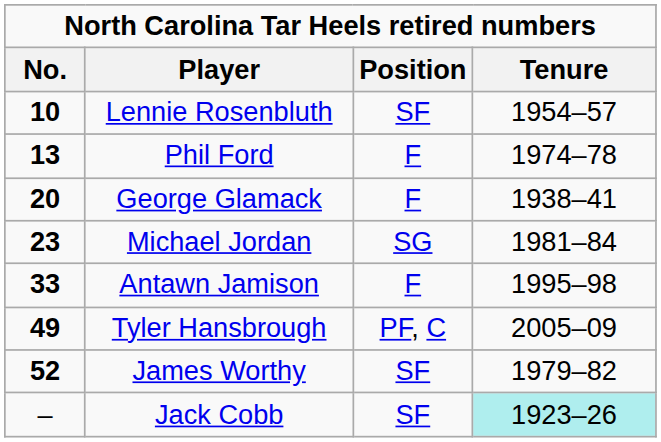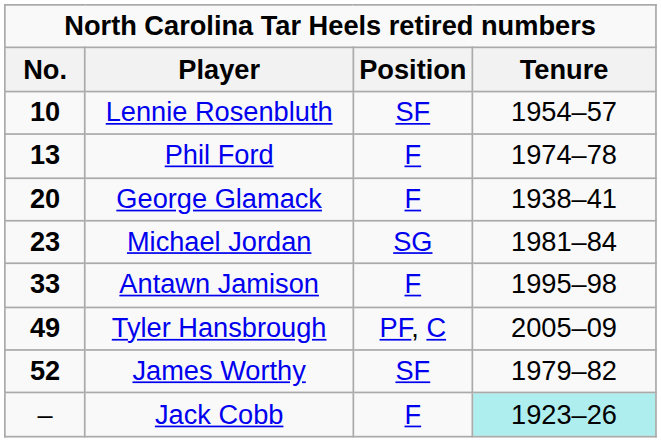(413, 414) SF -> (413, 414) F
